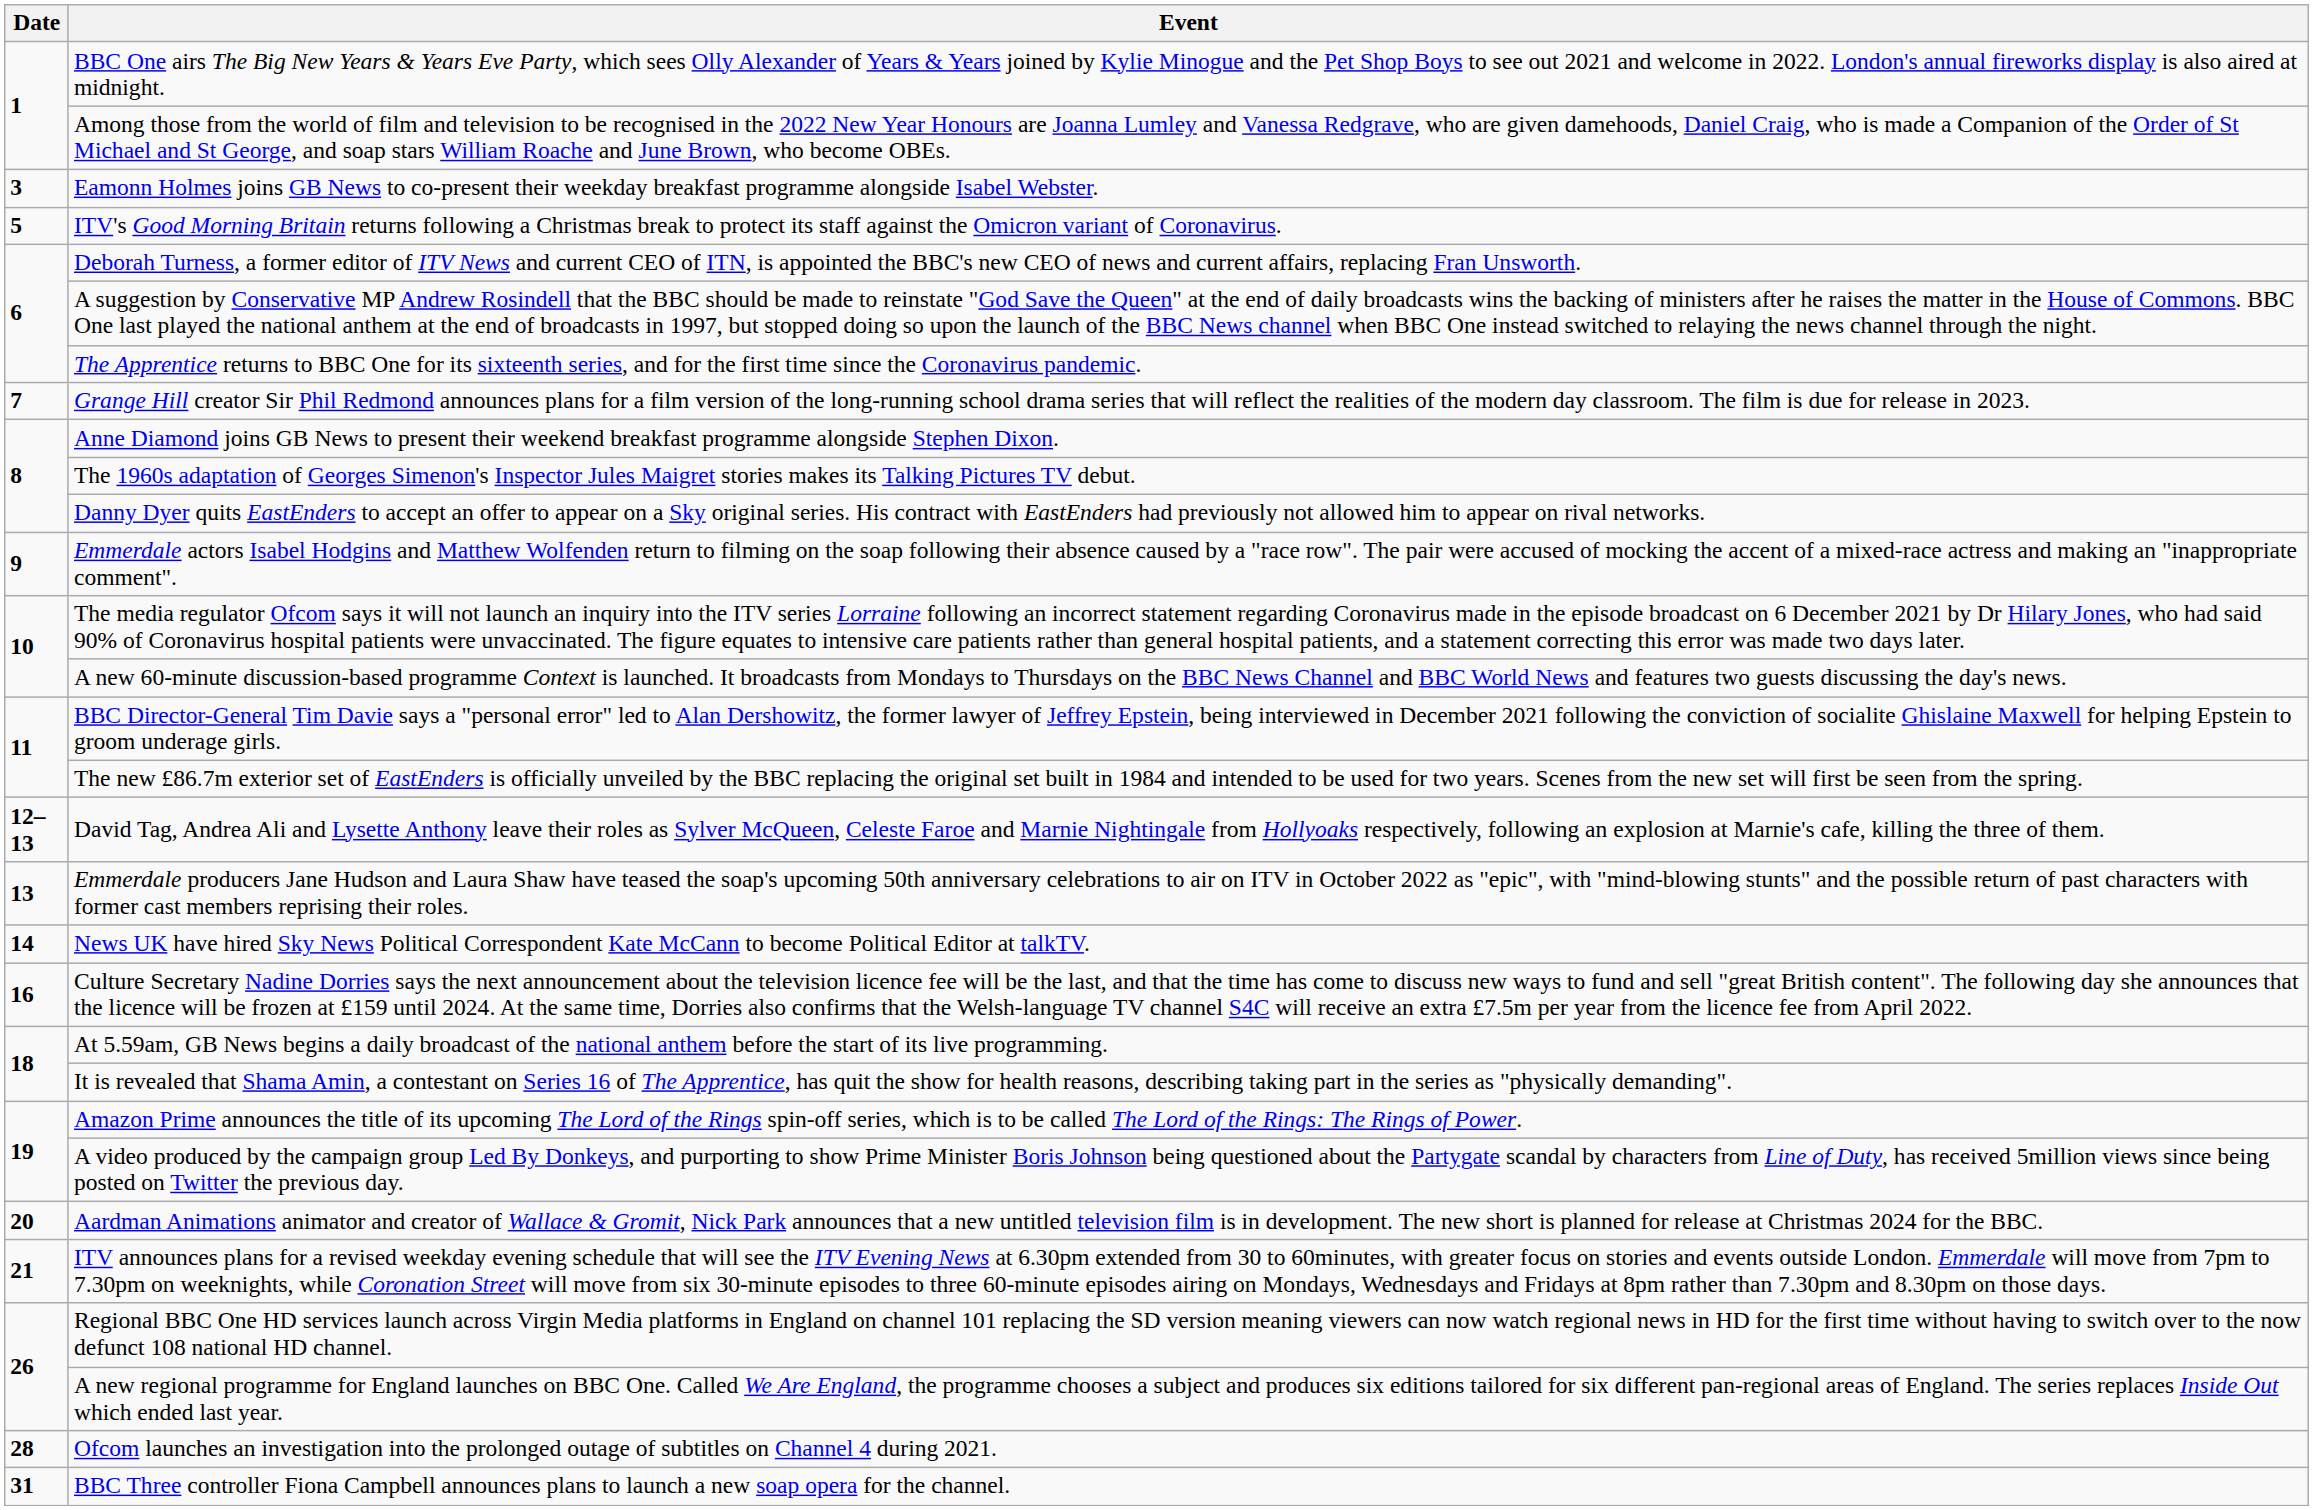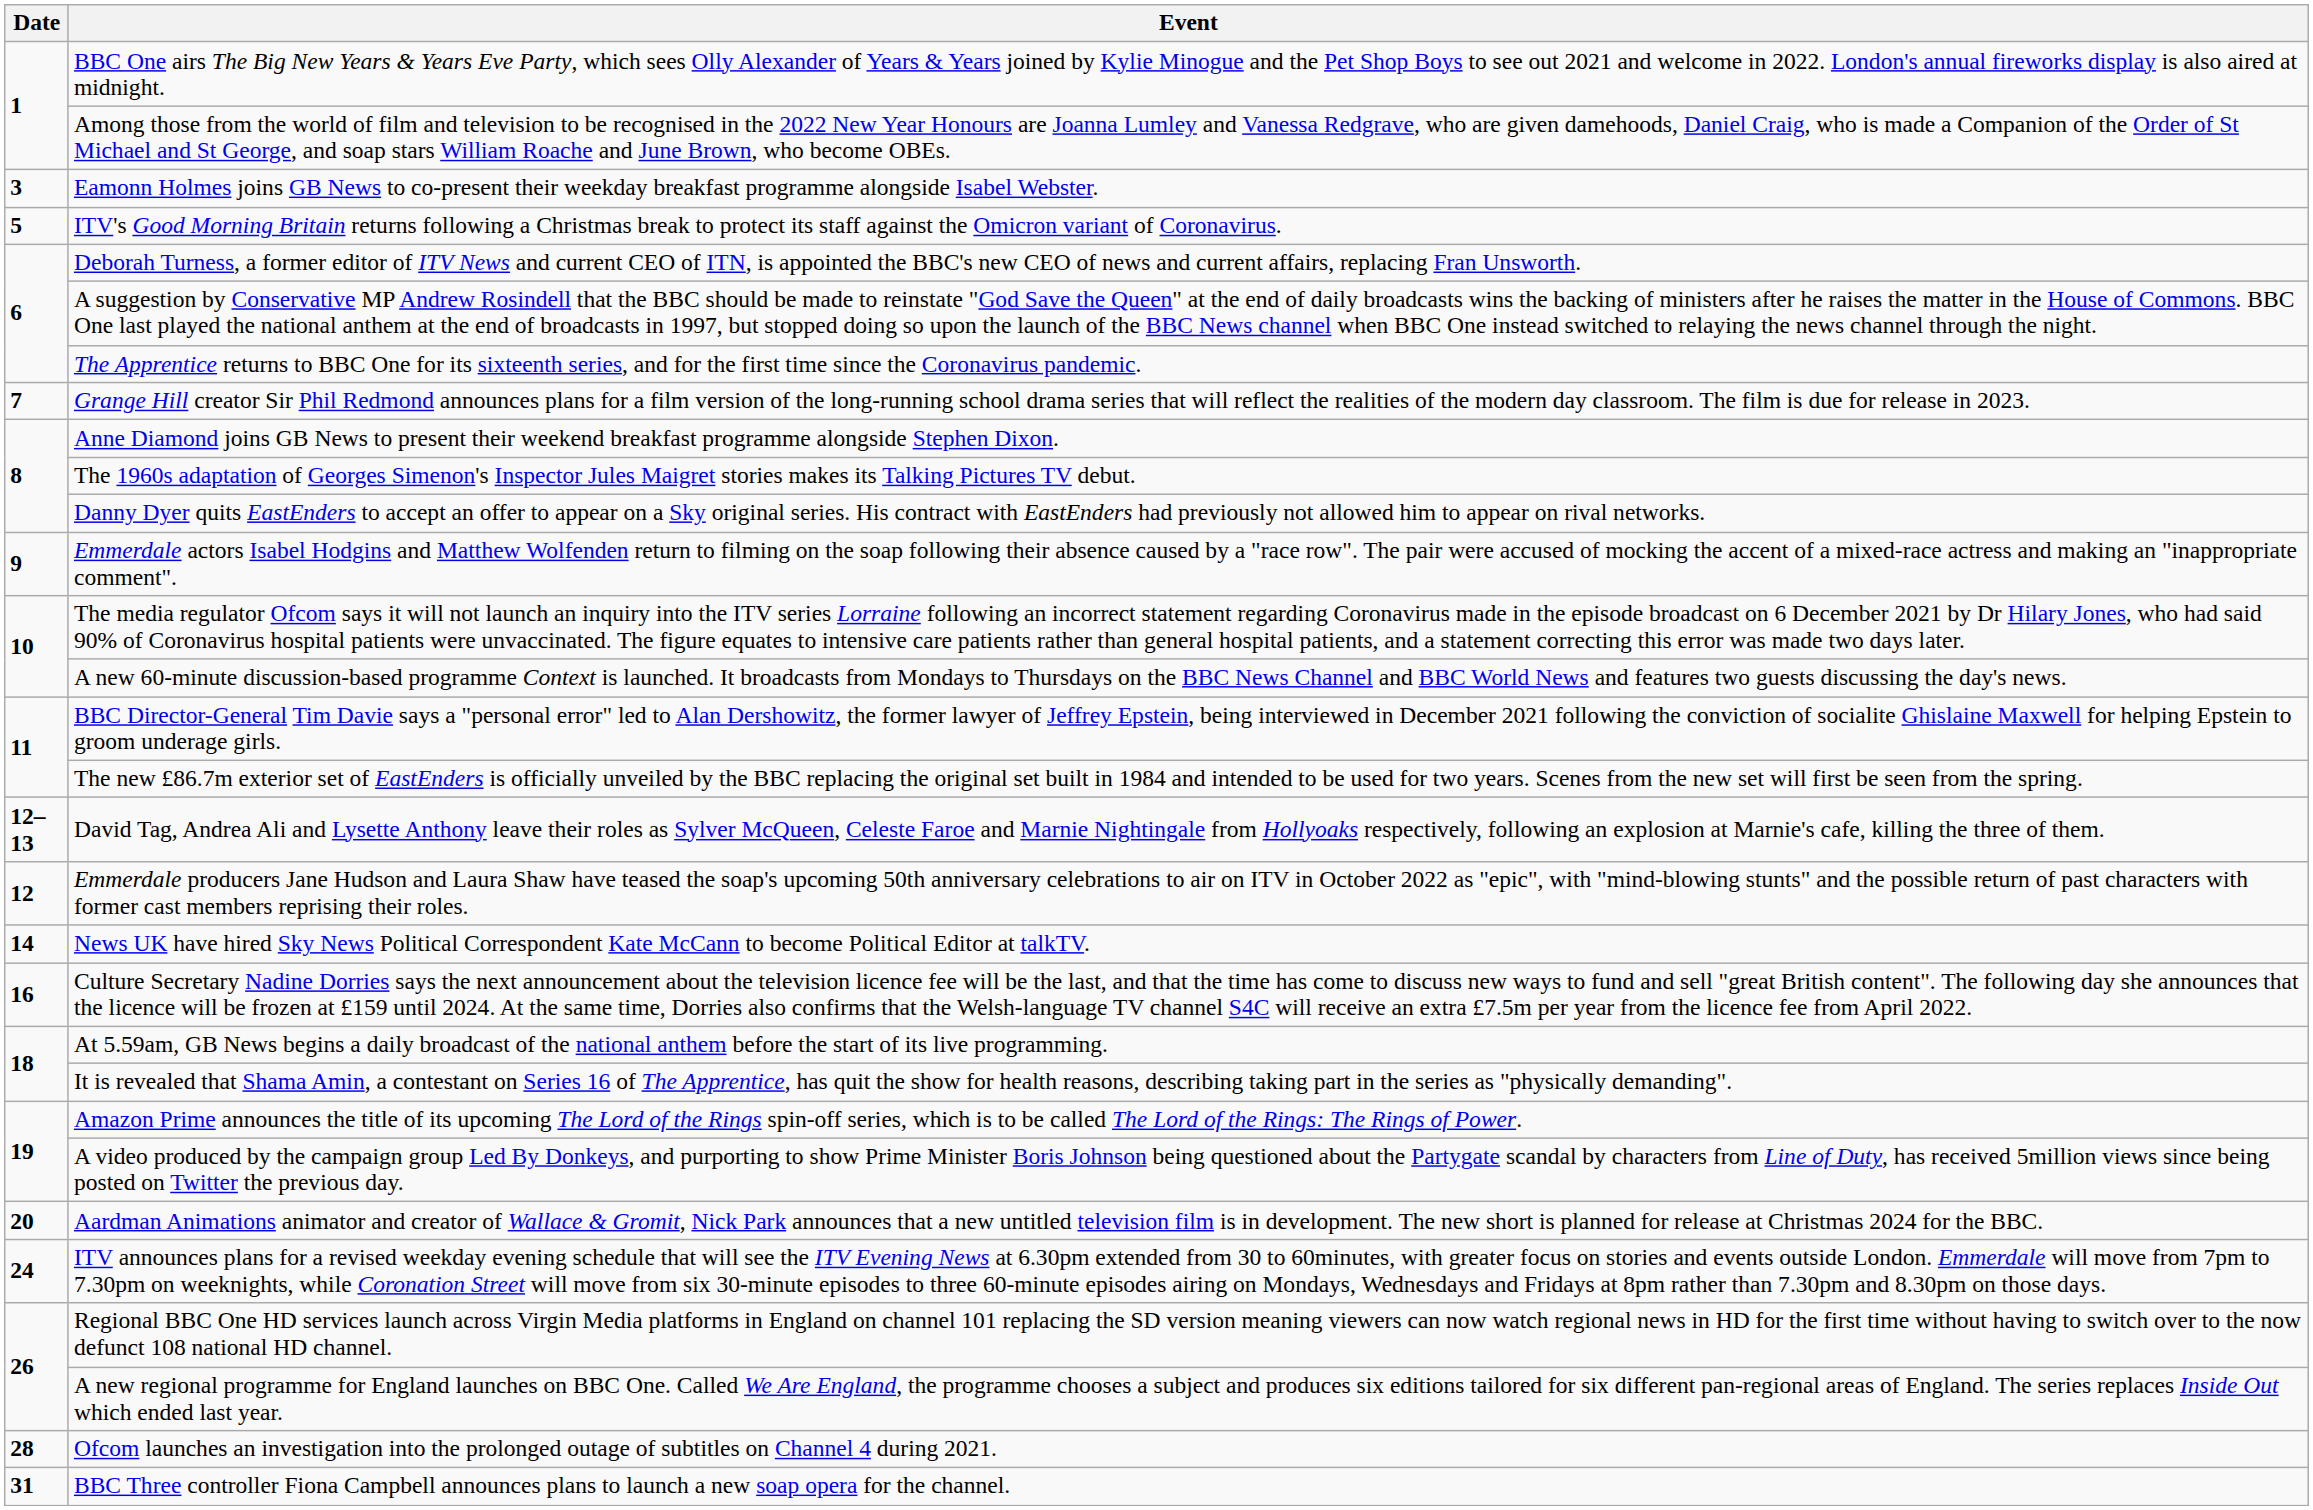(22, 893) 13 -> (22, 893) 12
(22, 1270) 21 -> (22, 1270) 24
